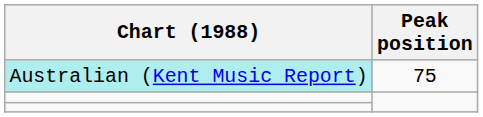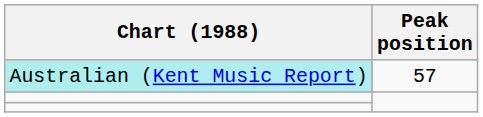(425, 76) 75 -> (425, 76) 57
